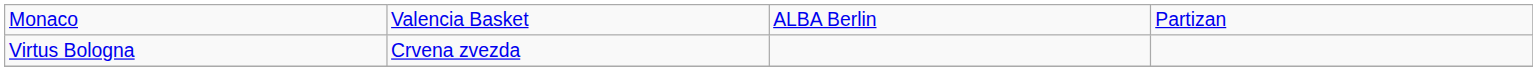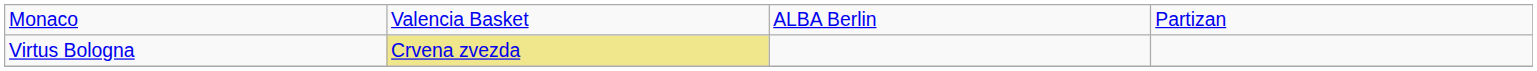(456, 50) no background -> (456, 50) khaki background
